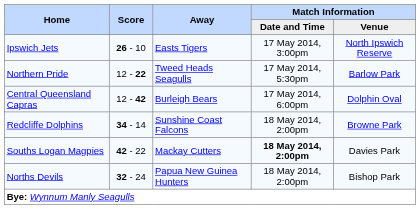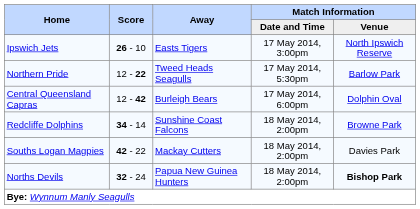(292, 151) bold -> (292, 151) normal
(374, 176) normal -> (374, 176) bold
